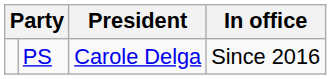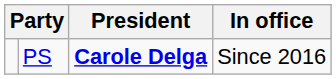(138, 56) normal -> (141, 56) bold
